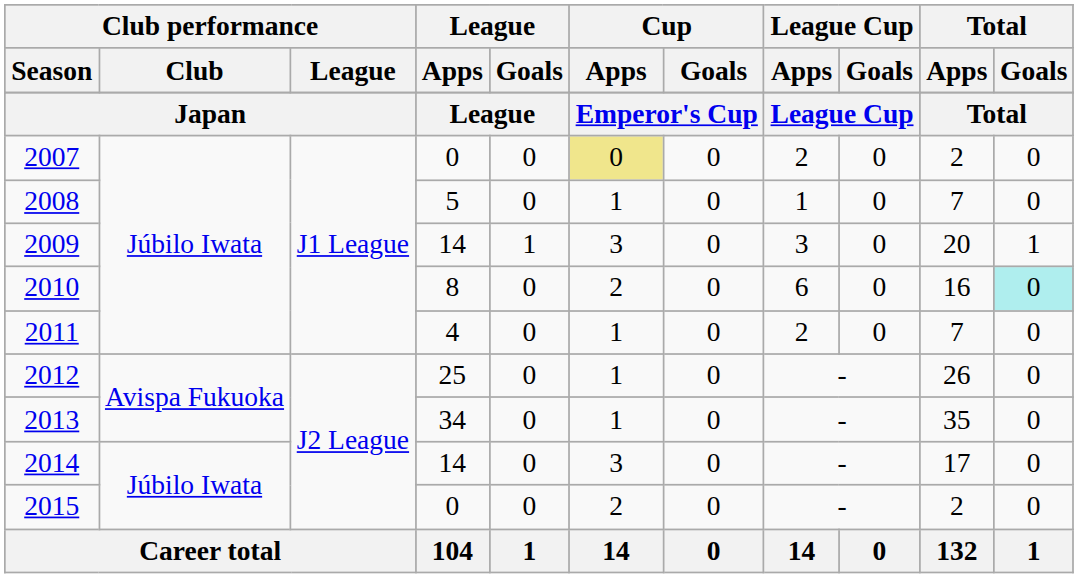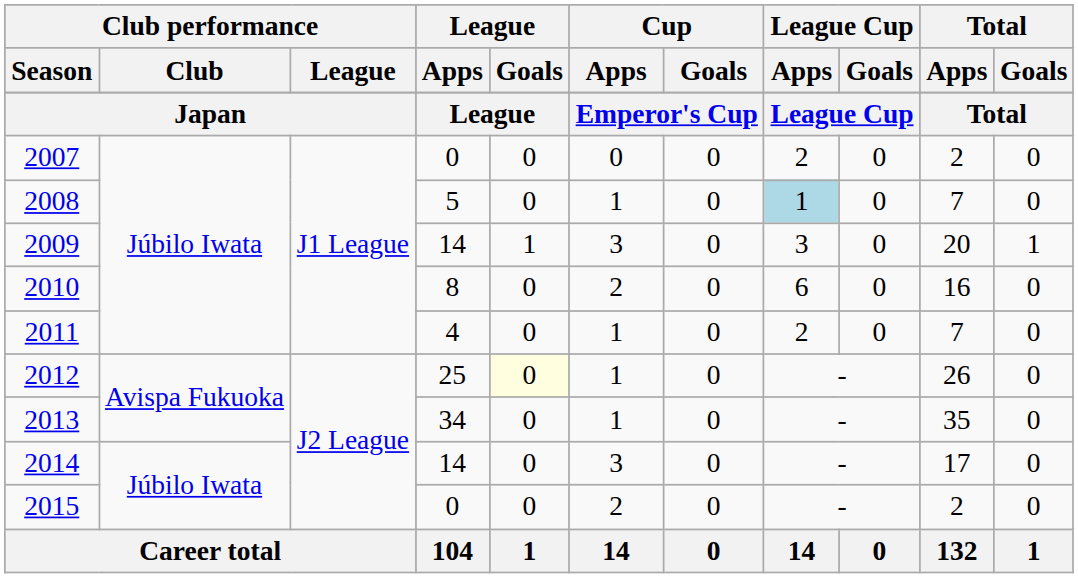(616, 157) khaki background -> (616, 157) no background
(802, 200) no background -> (802, 200) lightblue background
(1034, 288) paleturquoise background -> (1034, 288) no background
(529, 375) no background -> (529, 375) lightyellow background
